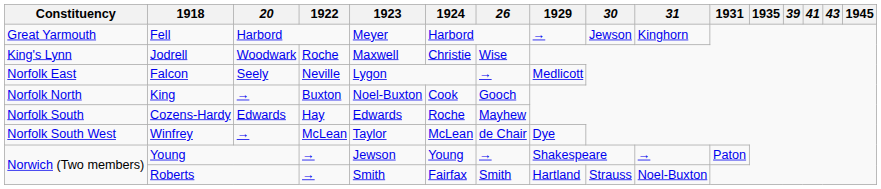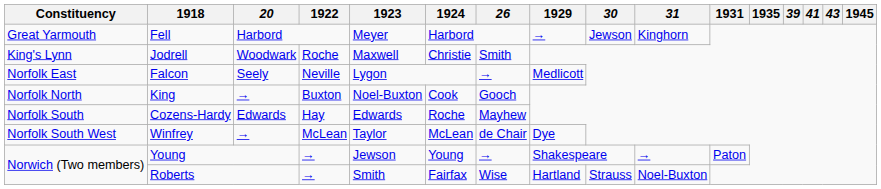(493, 54) Wise -> (495, 54) Smith
(495, 174) Smith -> (493, 174) Wise
